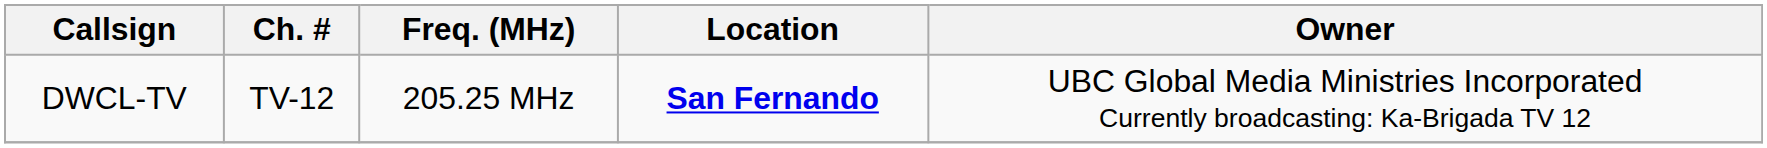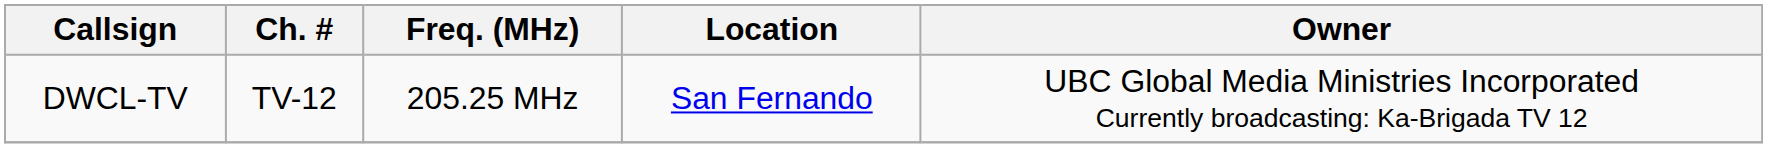(773, 98) bold -> (772, 98) normal
